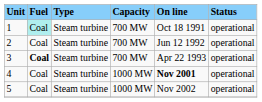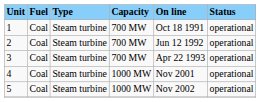(39, 27) paleturquoise background -> (39, 27) no background
(39, 58) bold -> (39, 58) normal
(176, 74) bold -> (175, 74) normal
